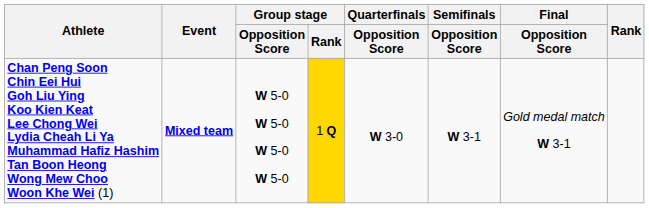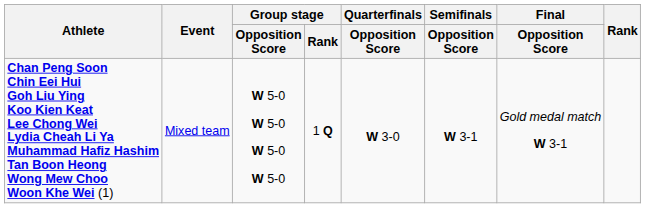(199, 131) bold -> (197, 131) normal
(326, 131) gold background -> (323, 131) no background
